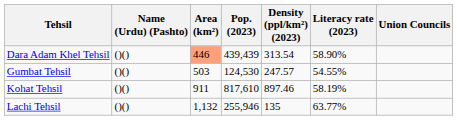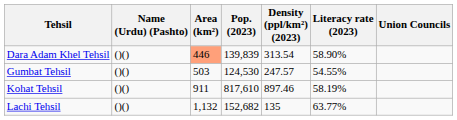(241, 54) 439,439 -> (241, 54) 139,839
(241, 106) 255,946 -> (241, 106) 152,682
